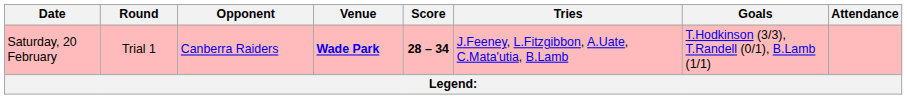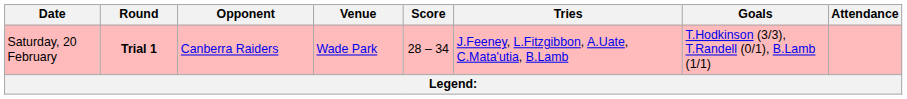(139, 49) normal -> (139, 49) bold
(348, 49) bold -> (347, 49) normal
(428, 49) bold -> (428, 49) normal
